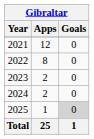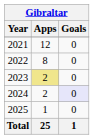(45, 77) no background -> (45, 77) khaki background
(74, 93) no background -> (74, 93) lavender background
(74, 110) lightgrey background -> (74, 110) no background
